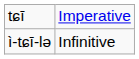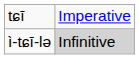(87, 41) no background -> (87, 41) lightgrey background
